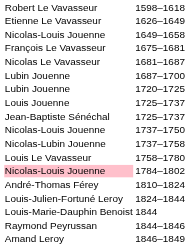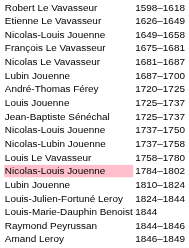(37, 89) Lubin Jouenne -> (52, 89) André-Thomas Férey
(52, 184) André-Thomas Férey -> (37, 184) Lubin Jouenne
